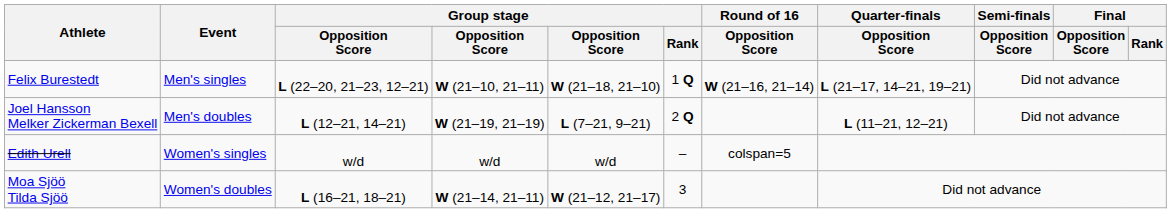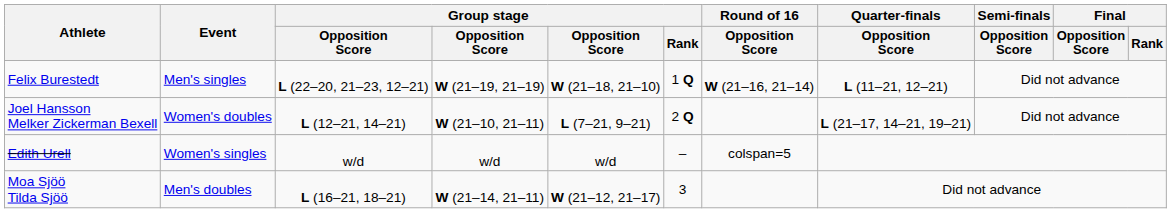(490, 87) W (21–10, 21–11) -> (490, 87) W (21–19, 21–19)
(896, 87) L (21–17, 14–21, 19–21) -> (896, 87) L (11–21, 12–21)
(208, 116) Men's doubles -> (218, 116) Women's doubles
(490, 124) W (21–19, 21–19) -> (490, 124) W (21–10, 21–11)
(896, 124) L (11–21, 12–21) -> (896, 124) L (21–17, 14–21, 19–21)
(218, 190) Women's doubles -> (208, 190) Men's doubles
